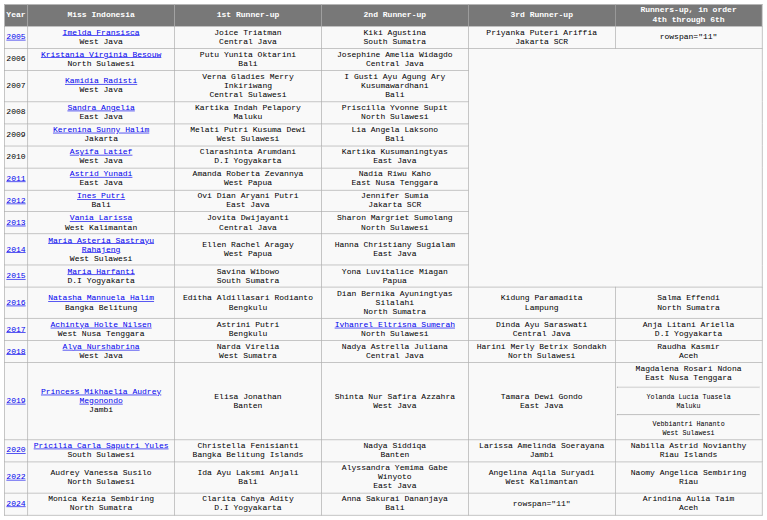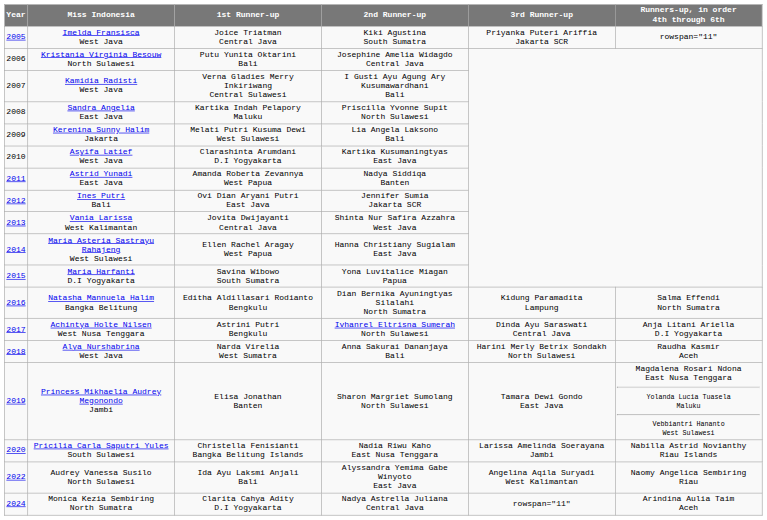(395, 179) Nadia Riwu Kaho East Nusa Tenggara -> (395, 179) Nadya Siddiqa Banten
(395, 223) Sharon Margriet Sumolang North Sulawesi -> (395, 223) Shinta Nur Safira Azzahra West Java
(395, 352) Nadya Astrella Juliana Central Java -> (395, 352) Anna Sakurai Dananjaya Bali
(395, 401) Shinta Nur Safira Azzahra West Java -> (395, 401) Sharon Margriet Sumolang North Sulawesi
(395, 451) Nadya Siddiqa Banten -> (395, 451) Nadia Riwu Kaho East Nusa Tenggara
(395, 504) Anna Sakurai Dananjaya Bali -> (395, 504) Nadya Astrella Juliana Central Java
